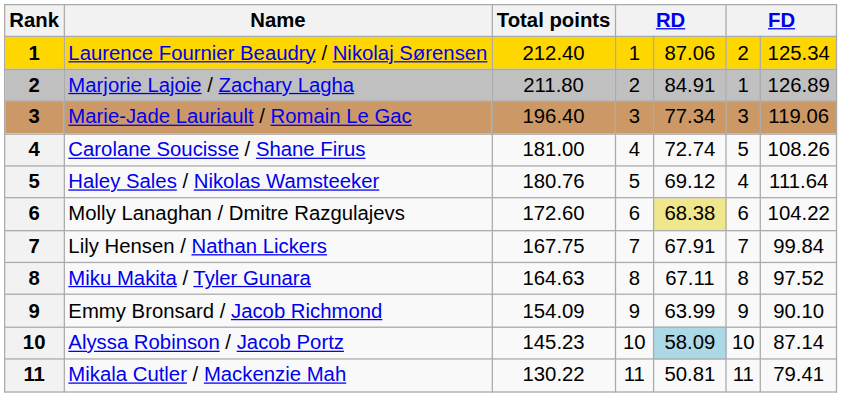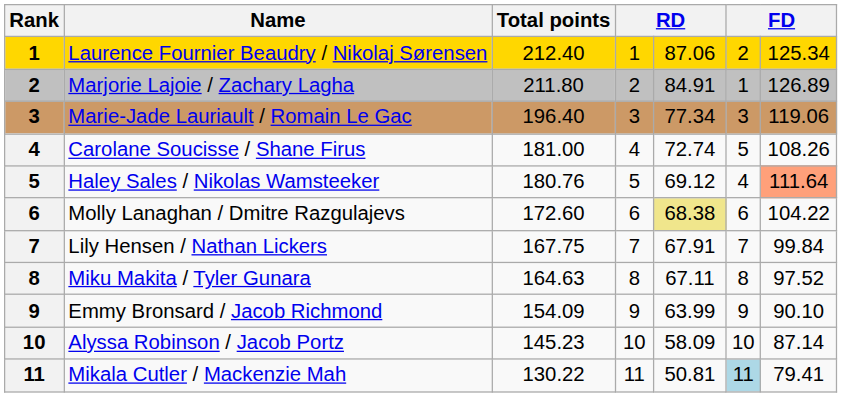(799, 181) no background -> (799, 181) lightsalmon background
(690, 342) lightblue background -> (690, 342) no background
(743, 375) no background -> (743, 375) lightblue background
